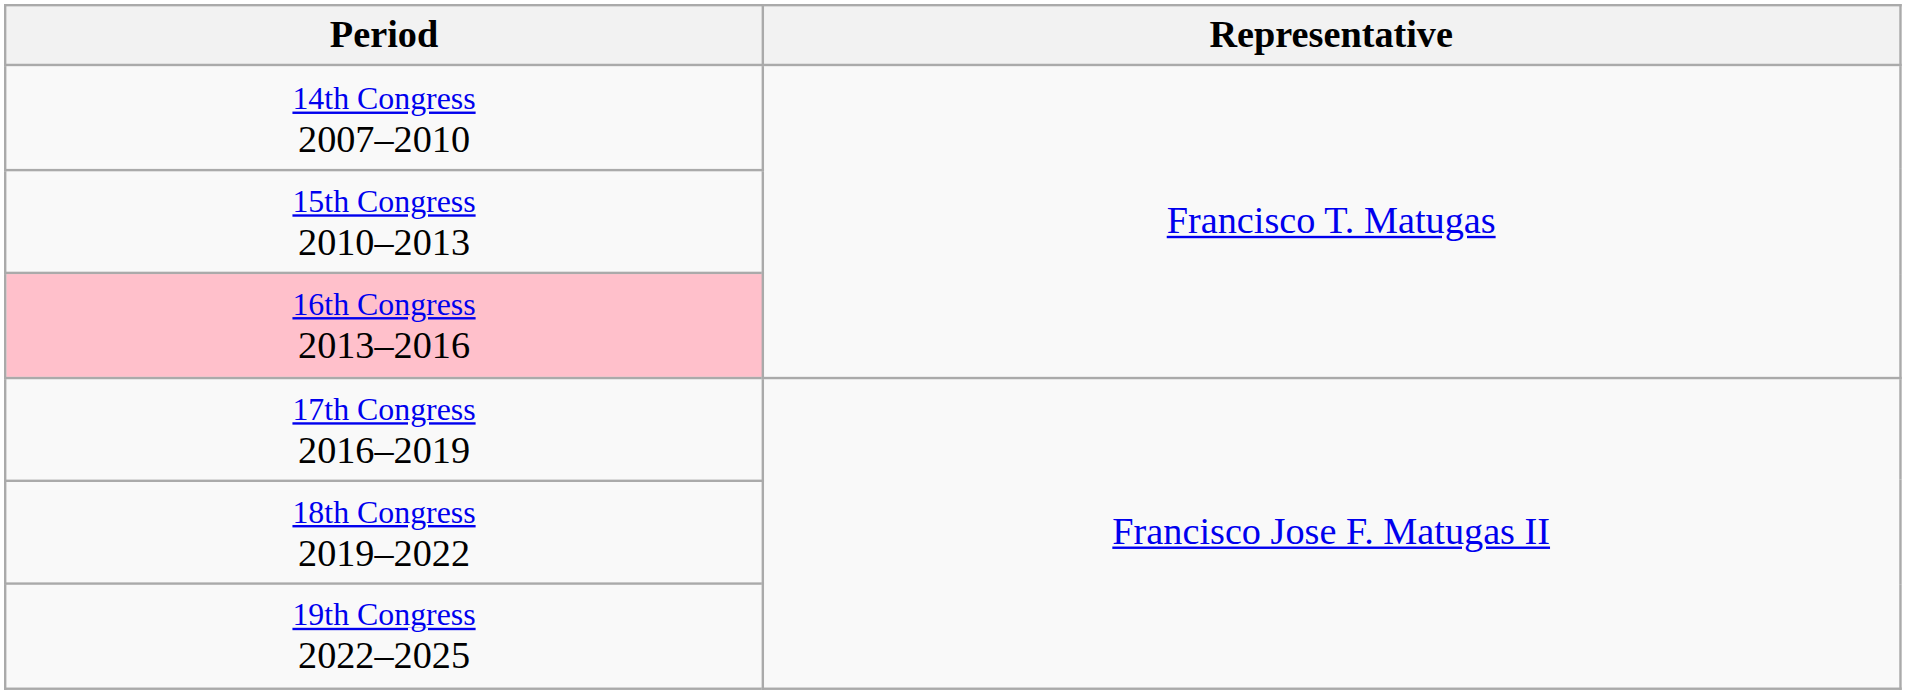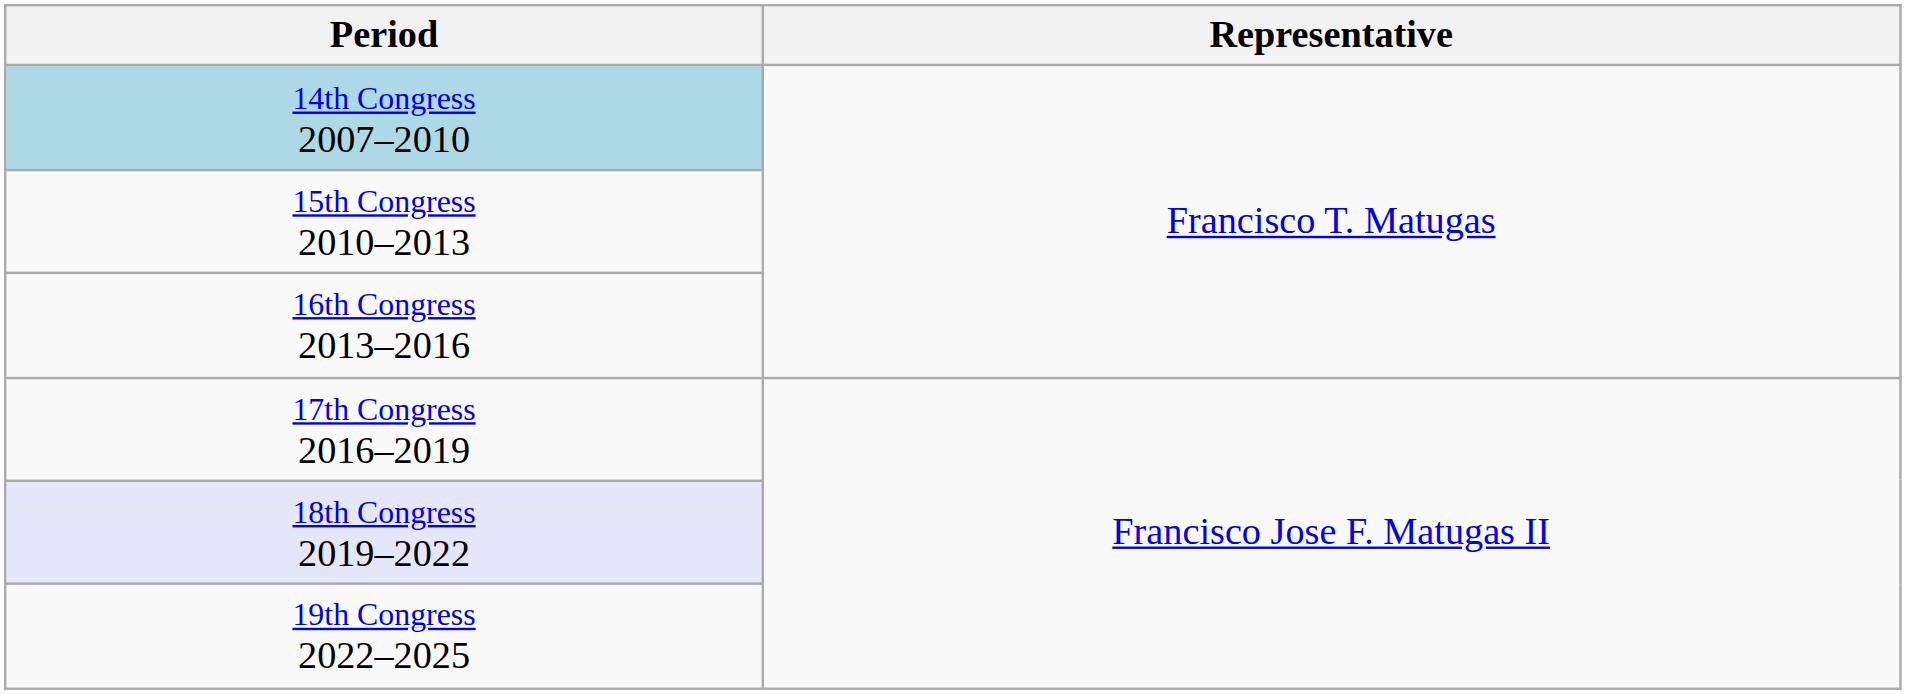(384, 119) no background -> (384, 119) lightblue background
(384, 326) pink background -> (384, 326) no background
(384, 534) no background -> (384, 534) lavender background
